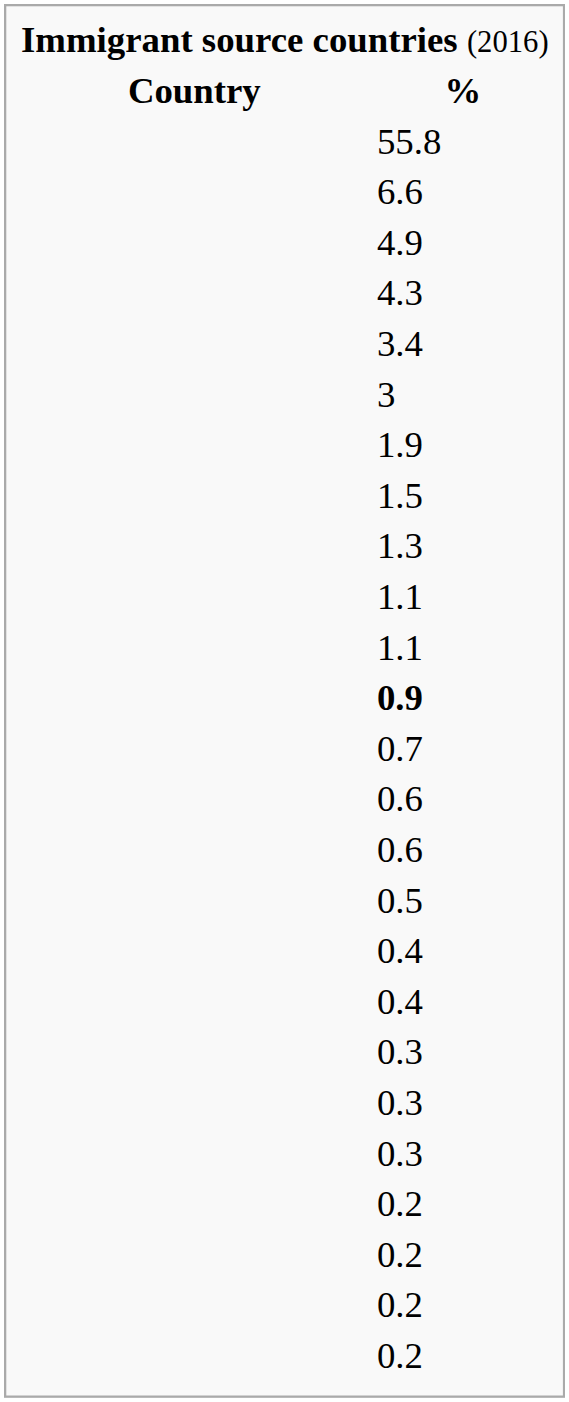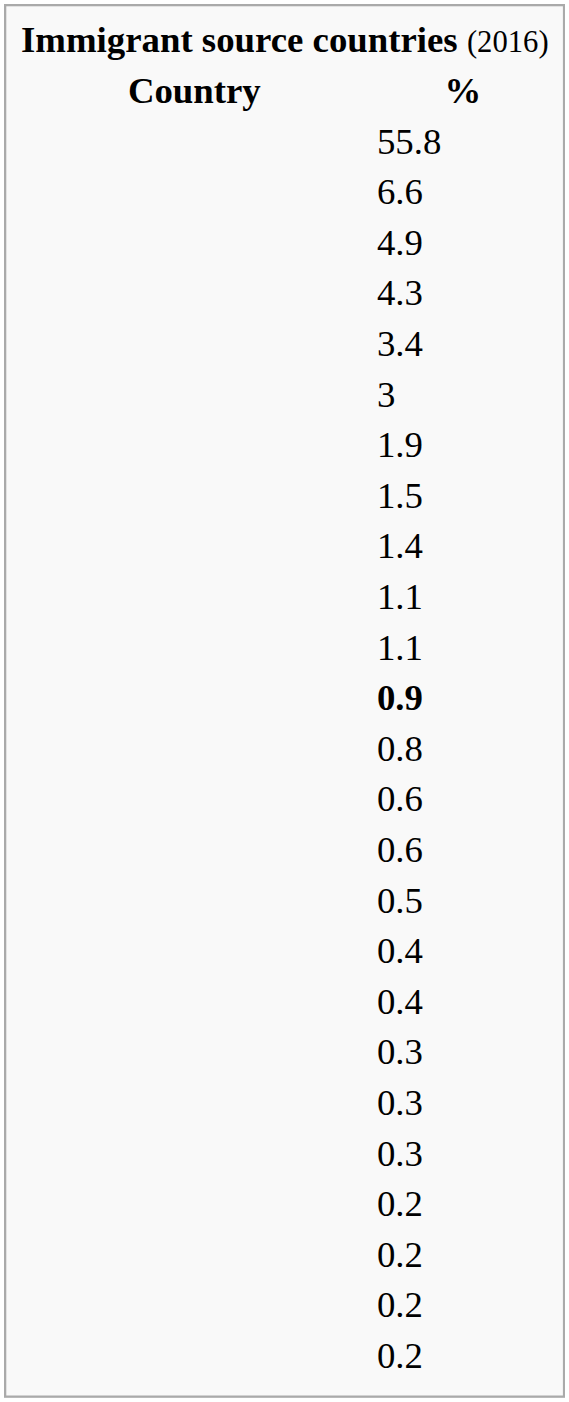(400, 546) 1.3 -> (400, 546) 1.4
(400, 748) 0.7 -> (400, 748) 0.8
